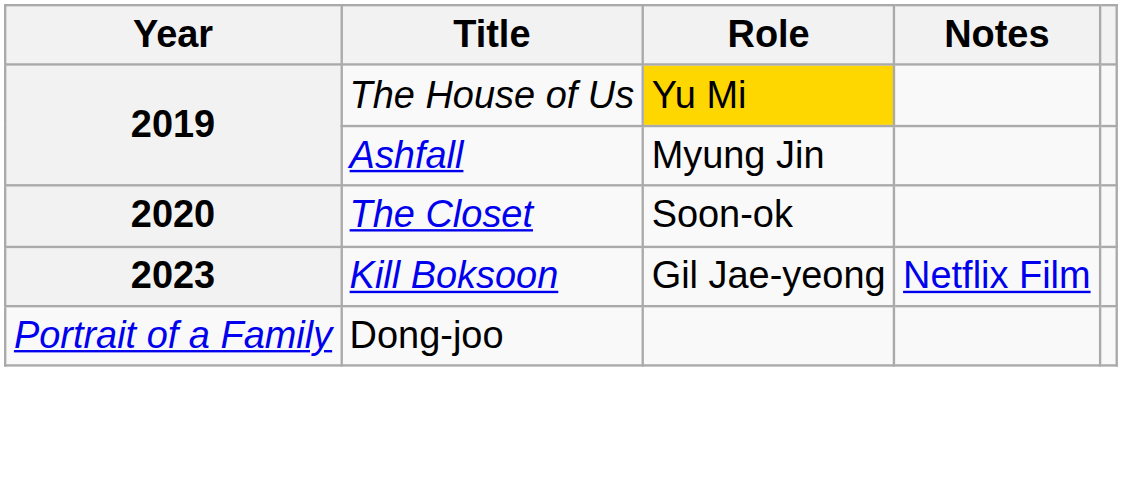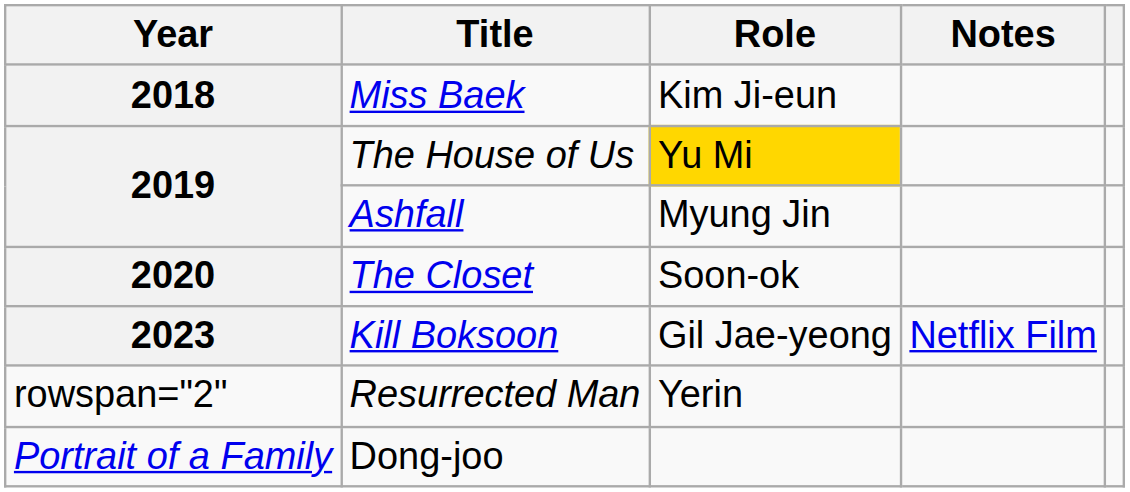+ row: (437, 94)
+ row: (495, 395)
